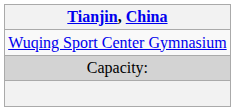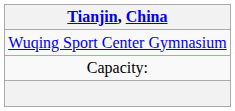(117, 67) lightgrey background -> (117, 67) no background
